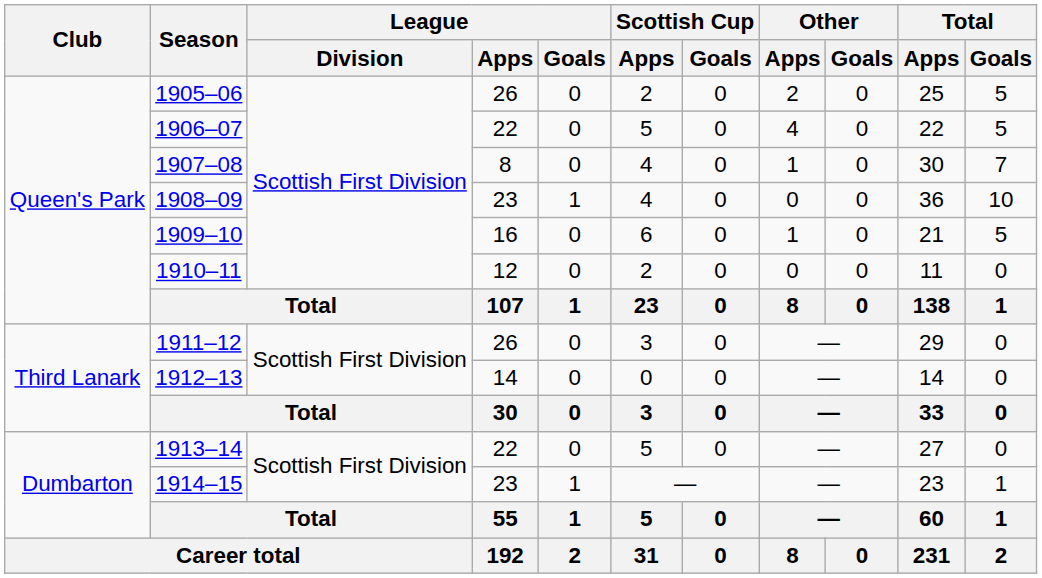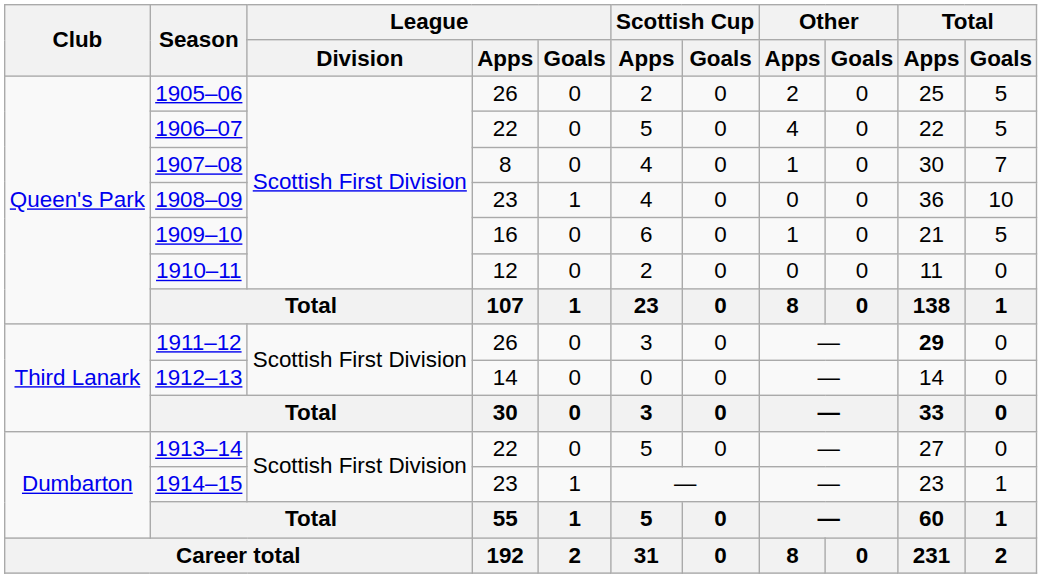(931, 341) normal -> (931, 341) bold
